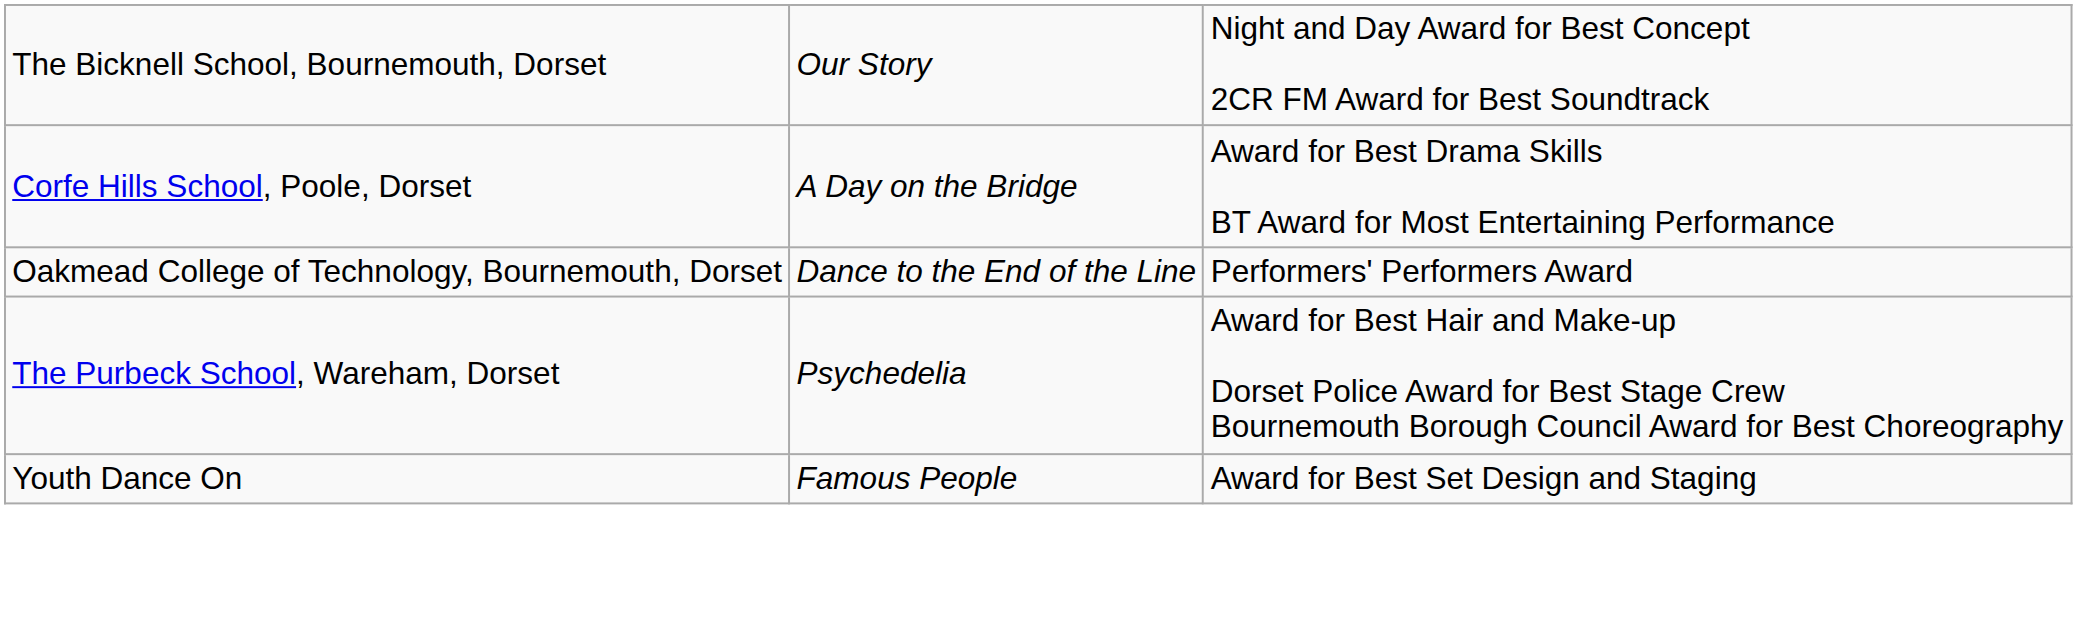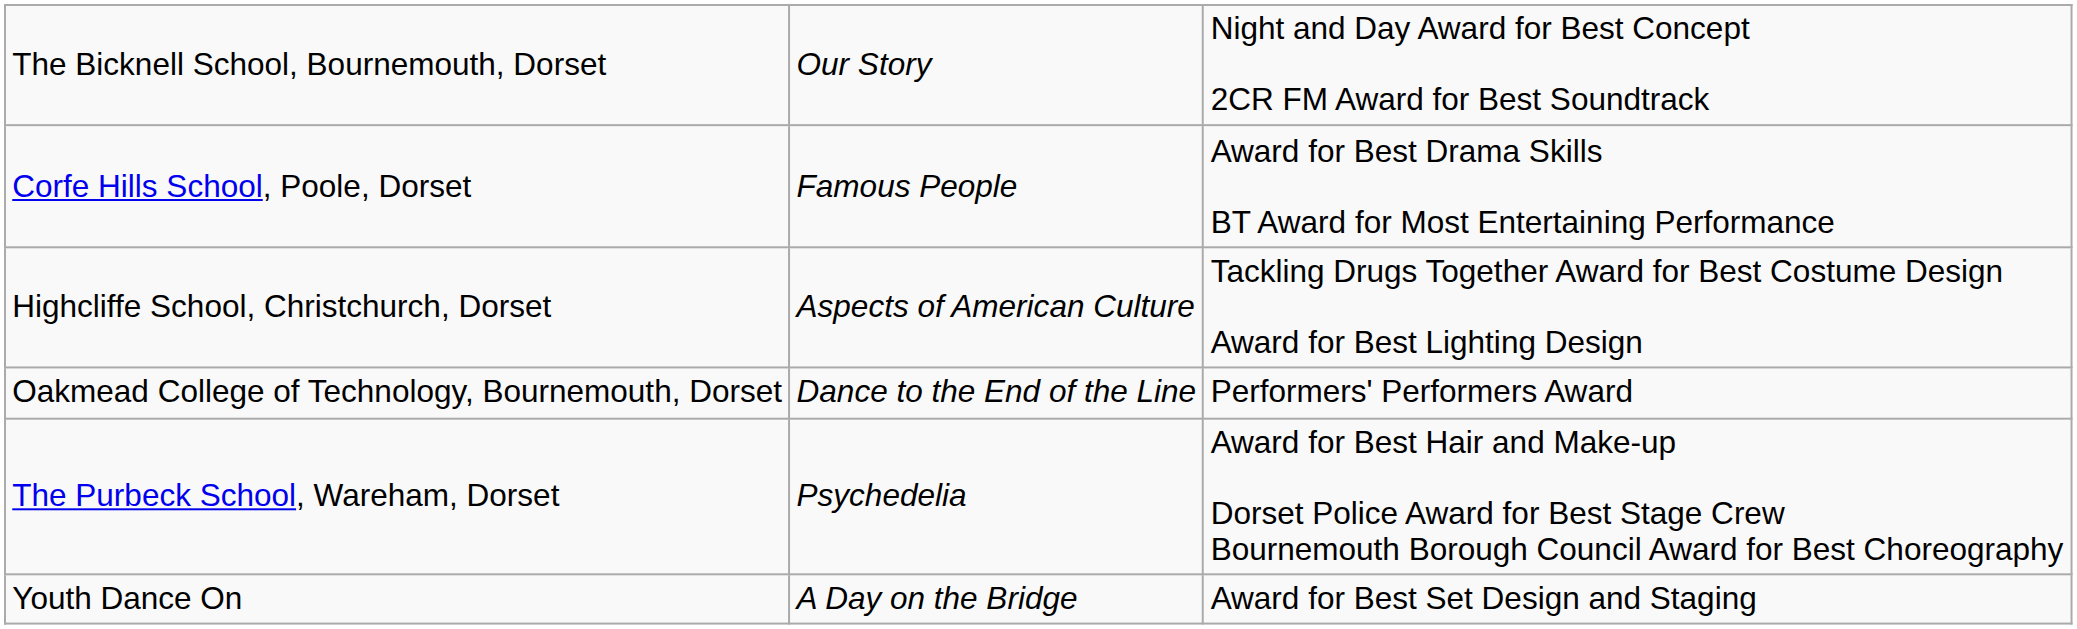(937, 185) A Day on the Bridge -> (907, 185) Famous People
+ row: (282, 306)
(907, 477) Famous People -> (937, 598) A Day on the Bridge
